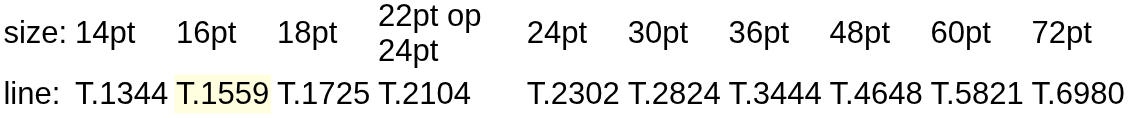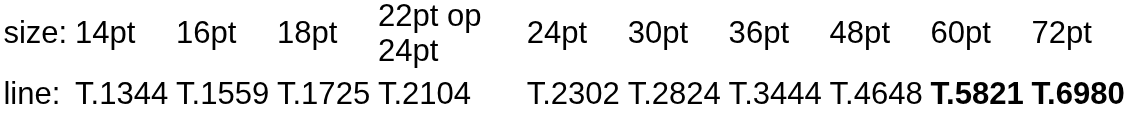(223, 93) lightyellow background -> (223, 93) no background
(977, 93) normal -> (977, 93) bold
(1078, 93) normal -> (1078, 93) bold
